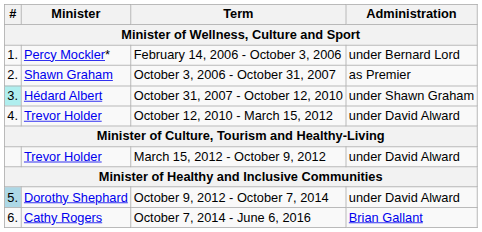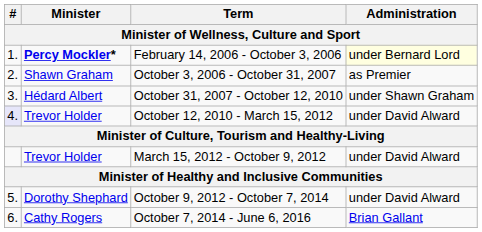(67, 55) normal -> (70, 55) bold
(404, 55) no background -> (404, 55) lightyellow background
(13, 95) paleturquoise background -> (13, 95) no background
(13, 116) no background -> (13, 116) lavender background
(13, 197) lightblue background -> (13, 197) no background
